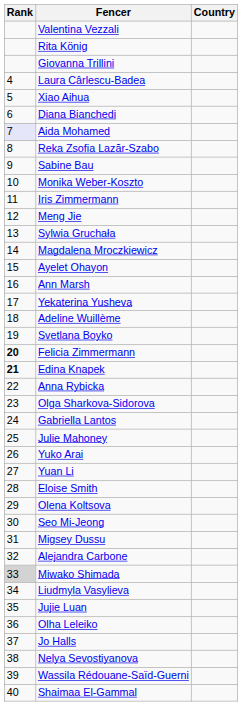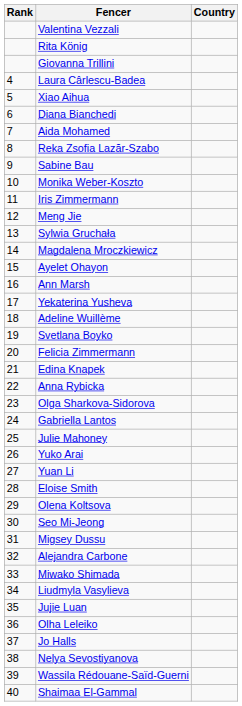(10, 132) lavender background -> (10, 132) no background
(13, 353) bold -> (13, 353) normal
(13, 370) bold -> (13, 370) normal
(13, 574) lightgrey background -> (13, 574) no background
